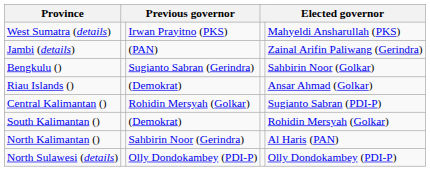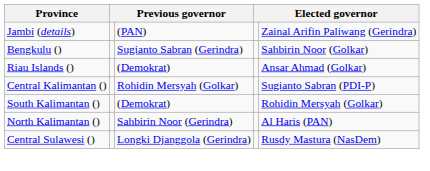- row: (59, 31)
- row: (63, 157)
+ row: (51, 139)
